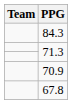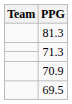(53, 33) 84.3 -> (53, 33) 81.3
(53, 90) 67.8 -> (53, 90) 69.5
